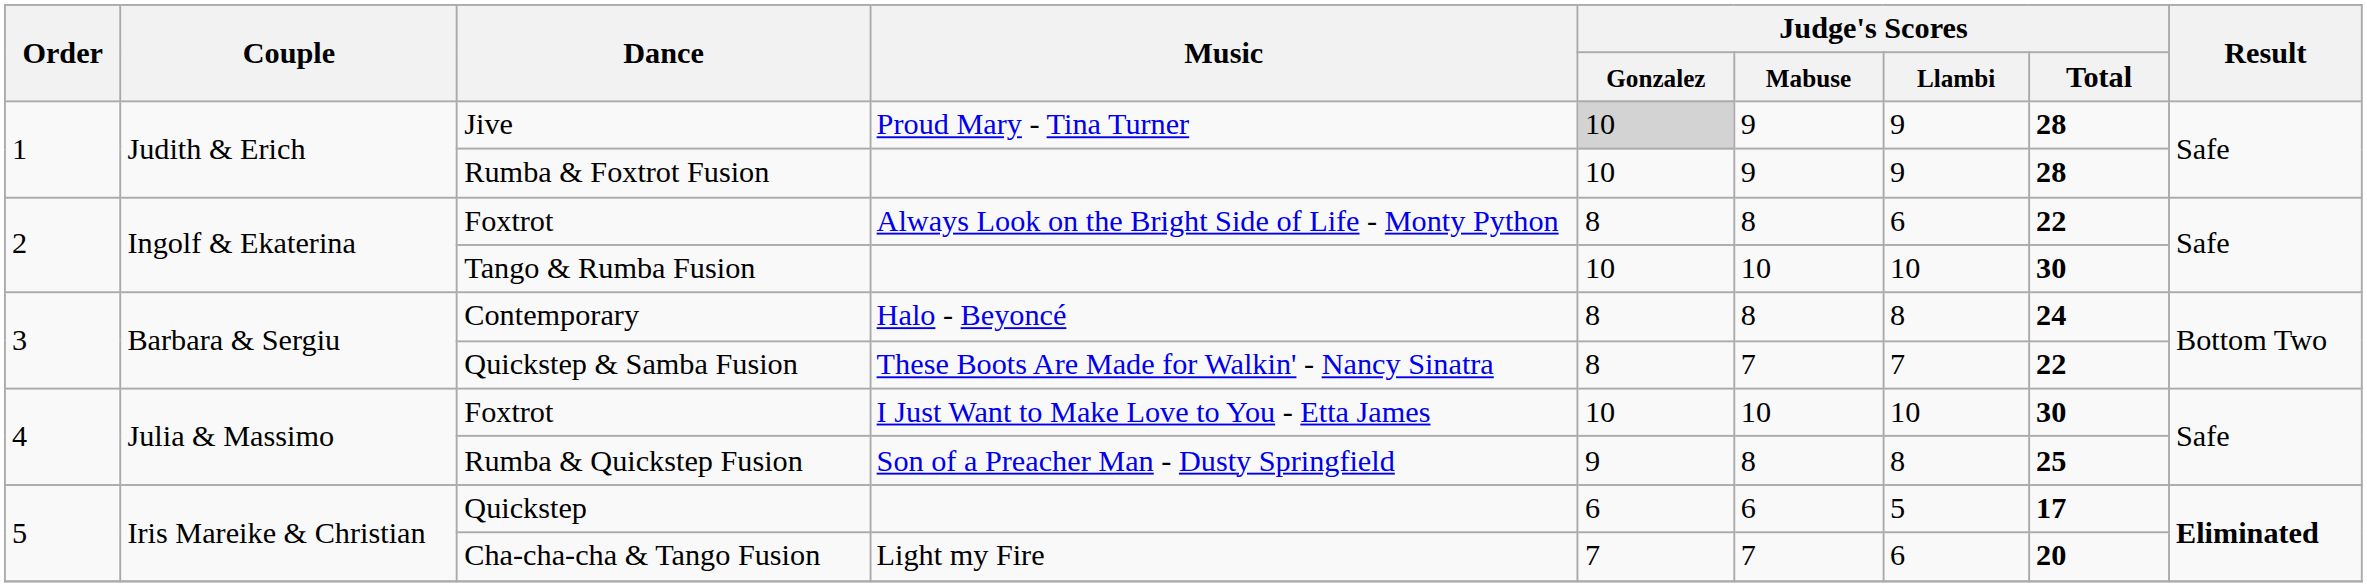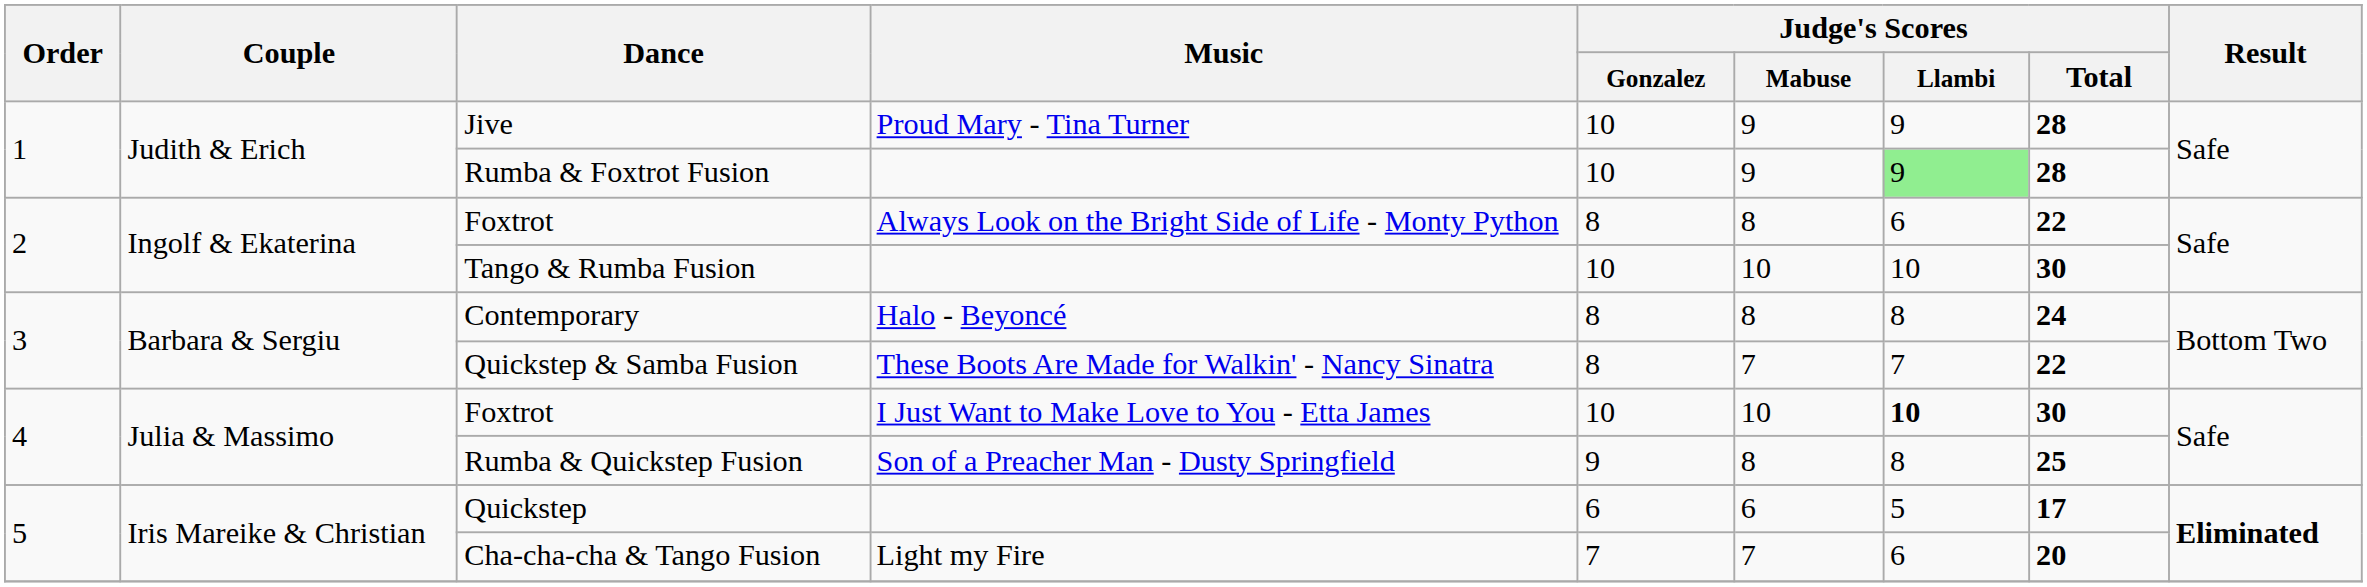(1600, 124) lightgrey background -> (1600, 124) no background
(1898, 172) no background -> (1898, 172) lightgreen background
(1905, 412) normal -> (1905, 412) bold
